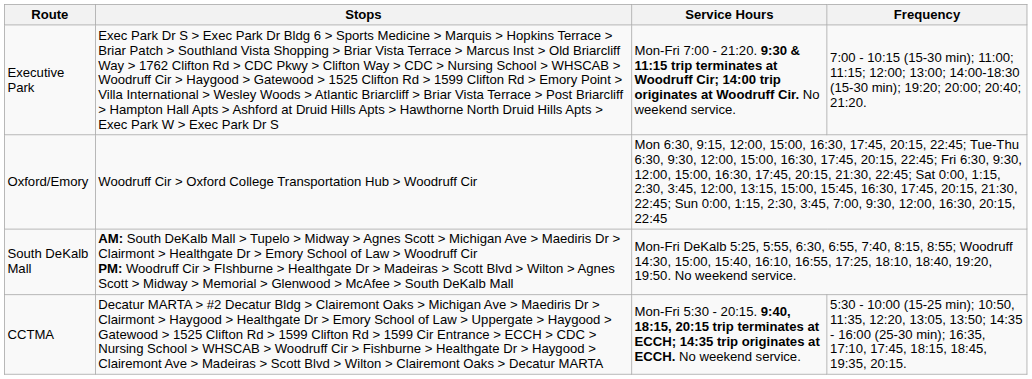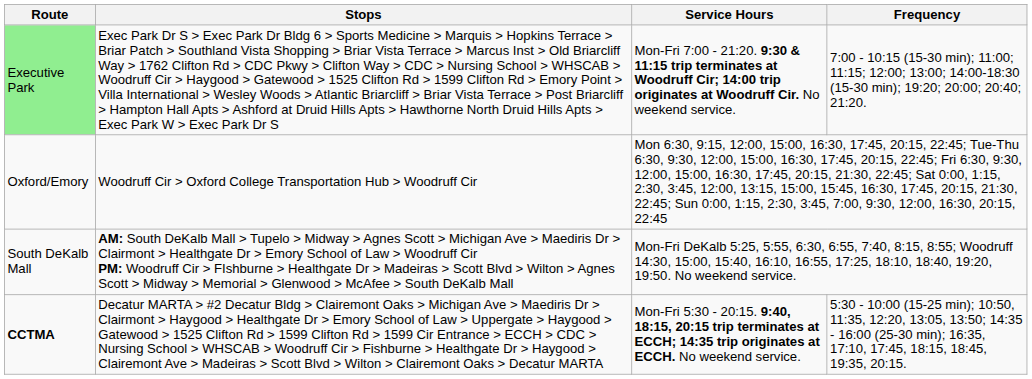(36, 79) no background -> (36, 79) lightgreen background
(31, 334) normal -> (31, 334) bold
